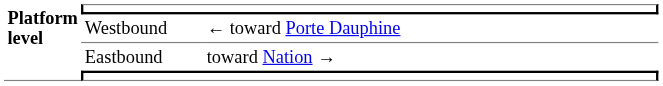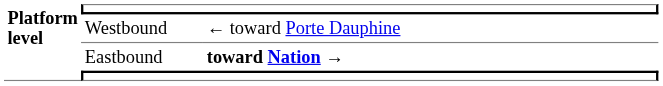(271, 56) normal -> (275, 56) bold
